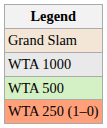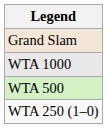(53, 111) lightsalmon background -> (53, 111) no background
